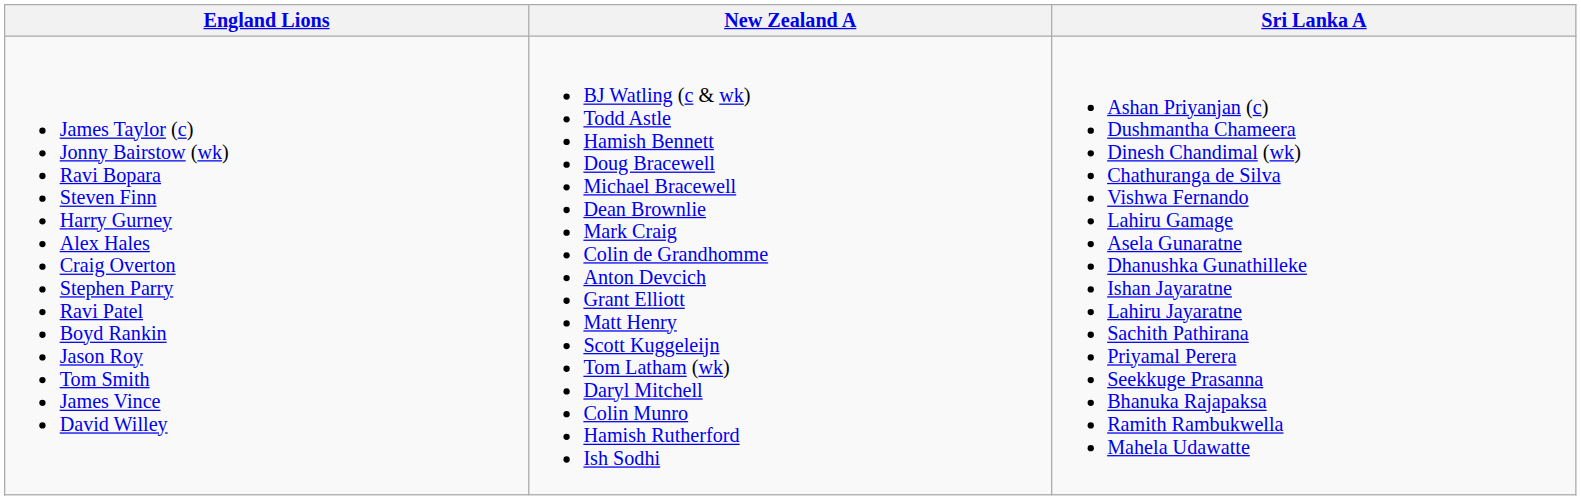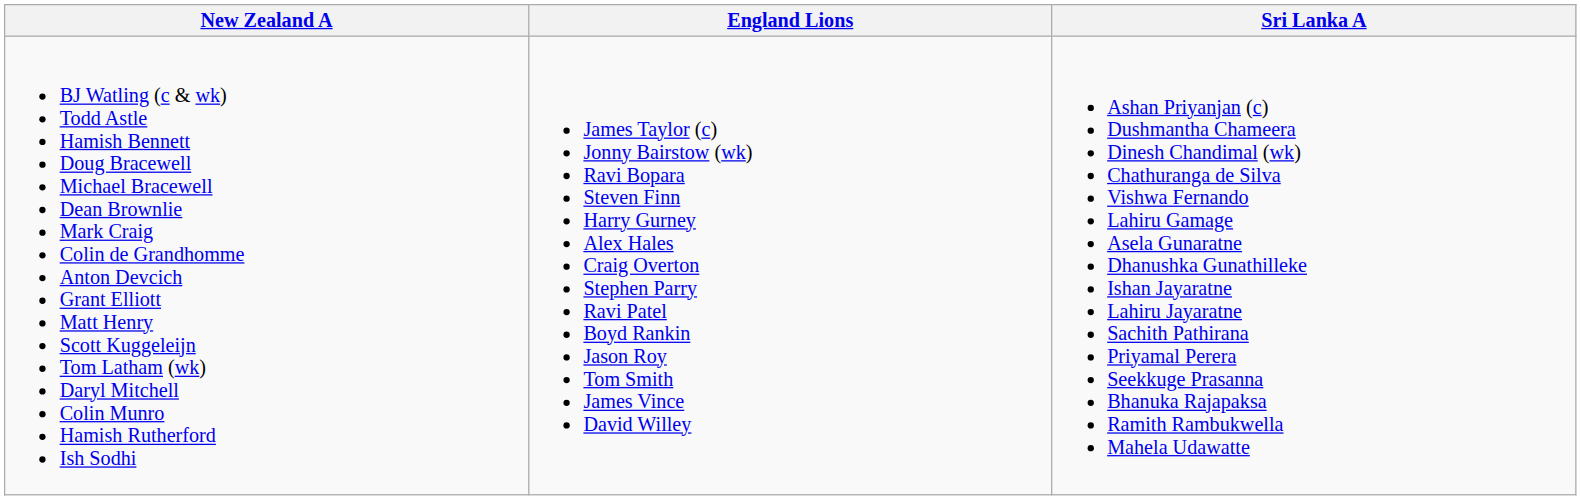columns swapped: (266, 20) <-> (790, 20)
